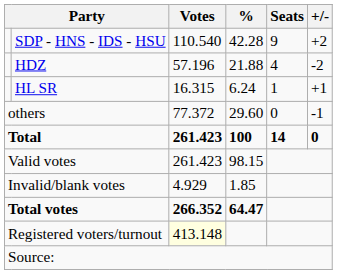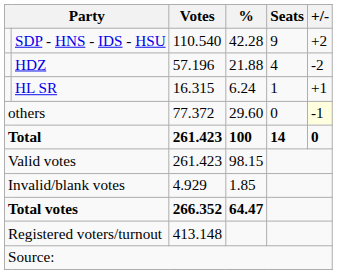(317, 112) no background -> (317, 112) lightyellow background
(197, 233) lightyellow background -> (197, 233) no background
